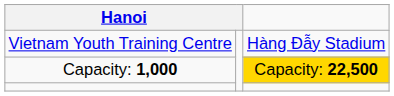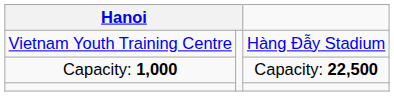(316, 69) gold background -> (316, 69) no background
